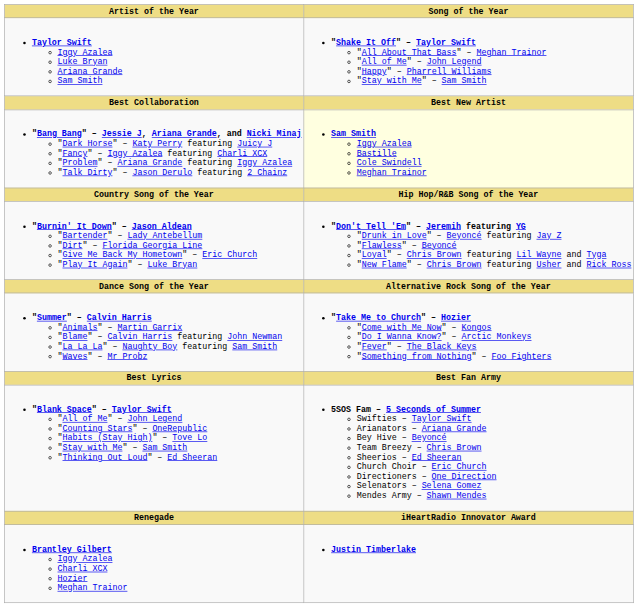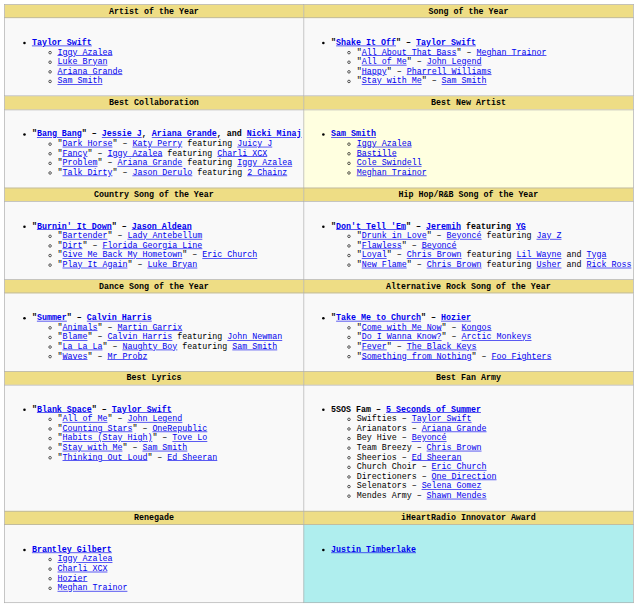(468, 549) no background -> (468, 549) paleturquoise background
